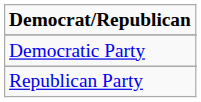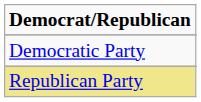(76, 81) no background -> (76, 81) khaki background
